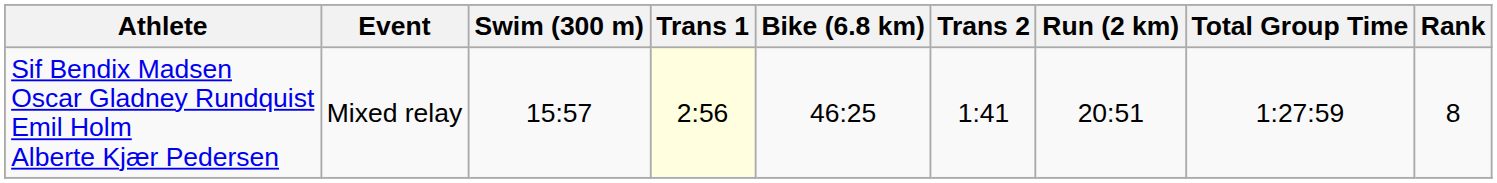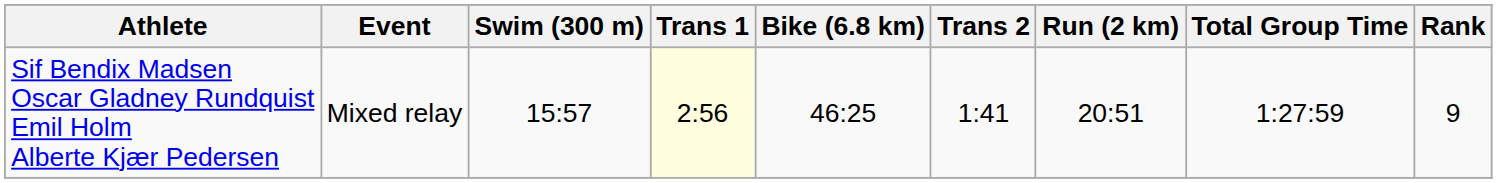(1453, 112) 8 -> (1453, 112) 9
